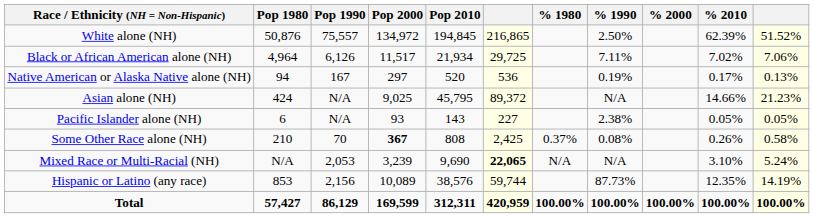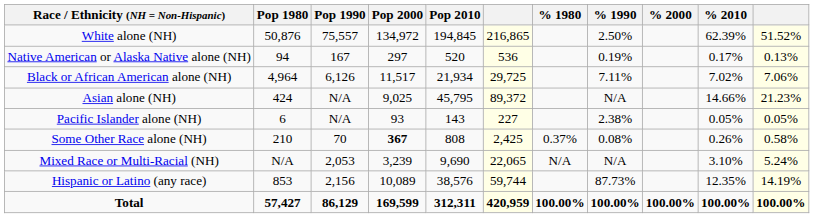rows swapped: (129, 56) <-> (129, 77)
(508, 160) bold -> (508, 160) normal
